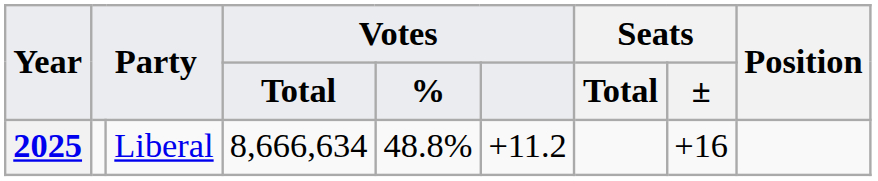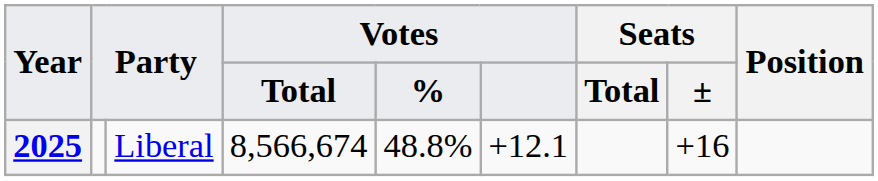(299, 146) 8,666,634 -> (299, 146) 8,566,674
(528, 146) +11.2 -> (528, 146) +12.1
